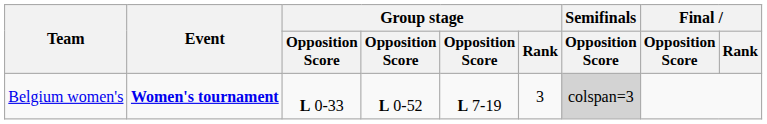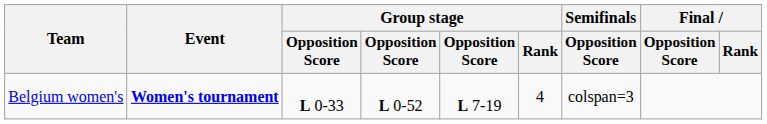(540, 96) 3 -> (540, 96) 4
(601, 96) lightgrey background -> (601, 96) no background
